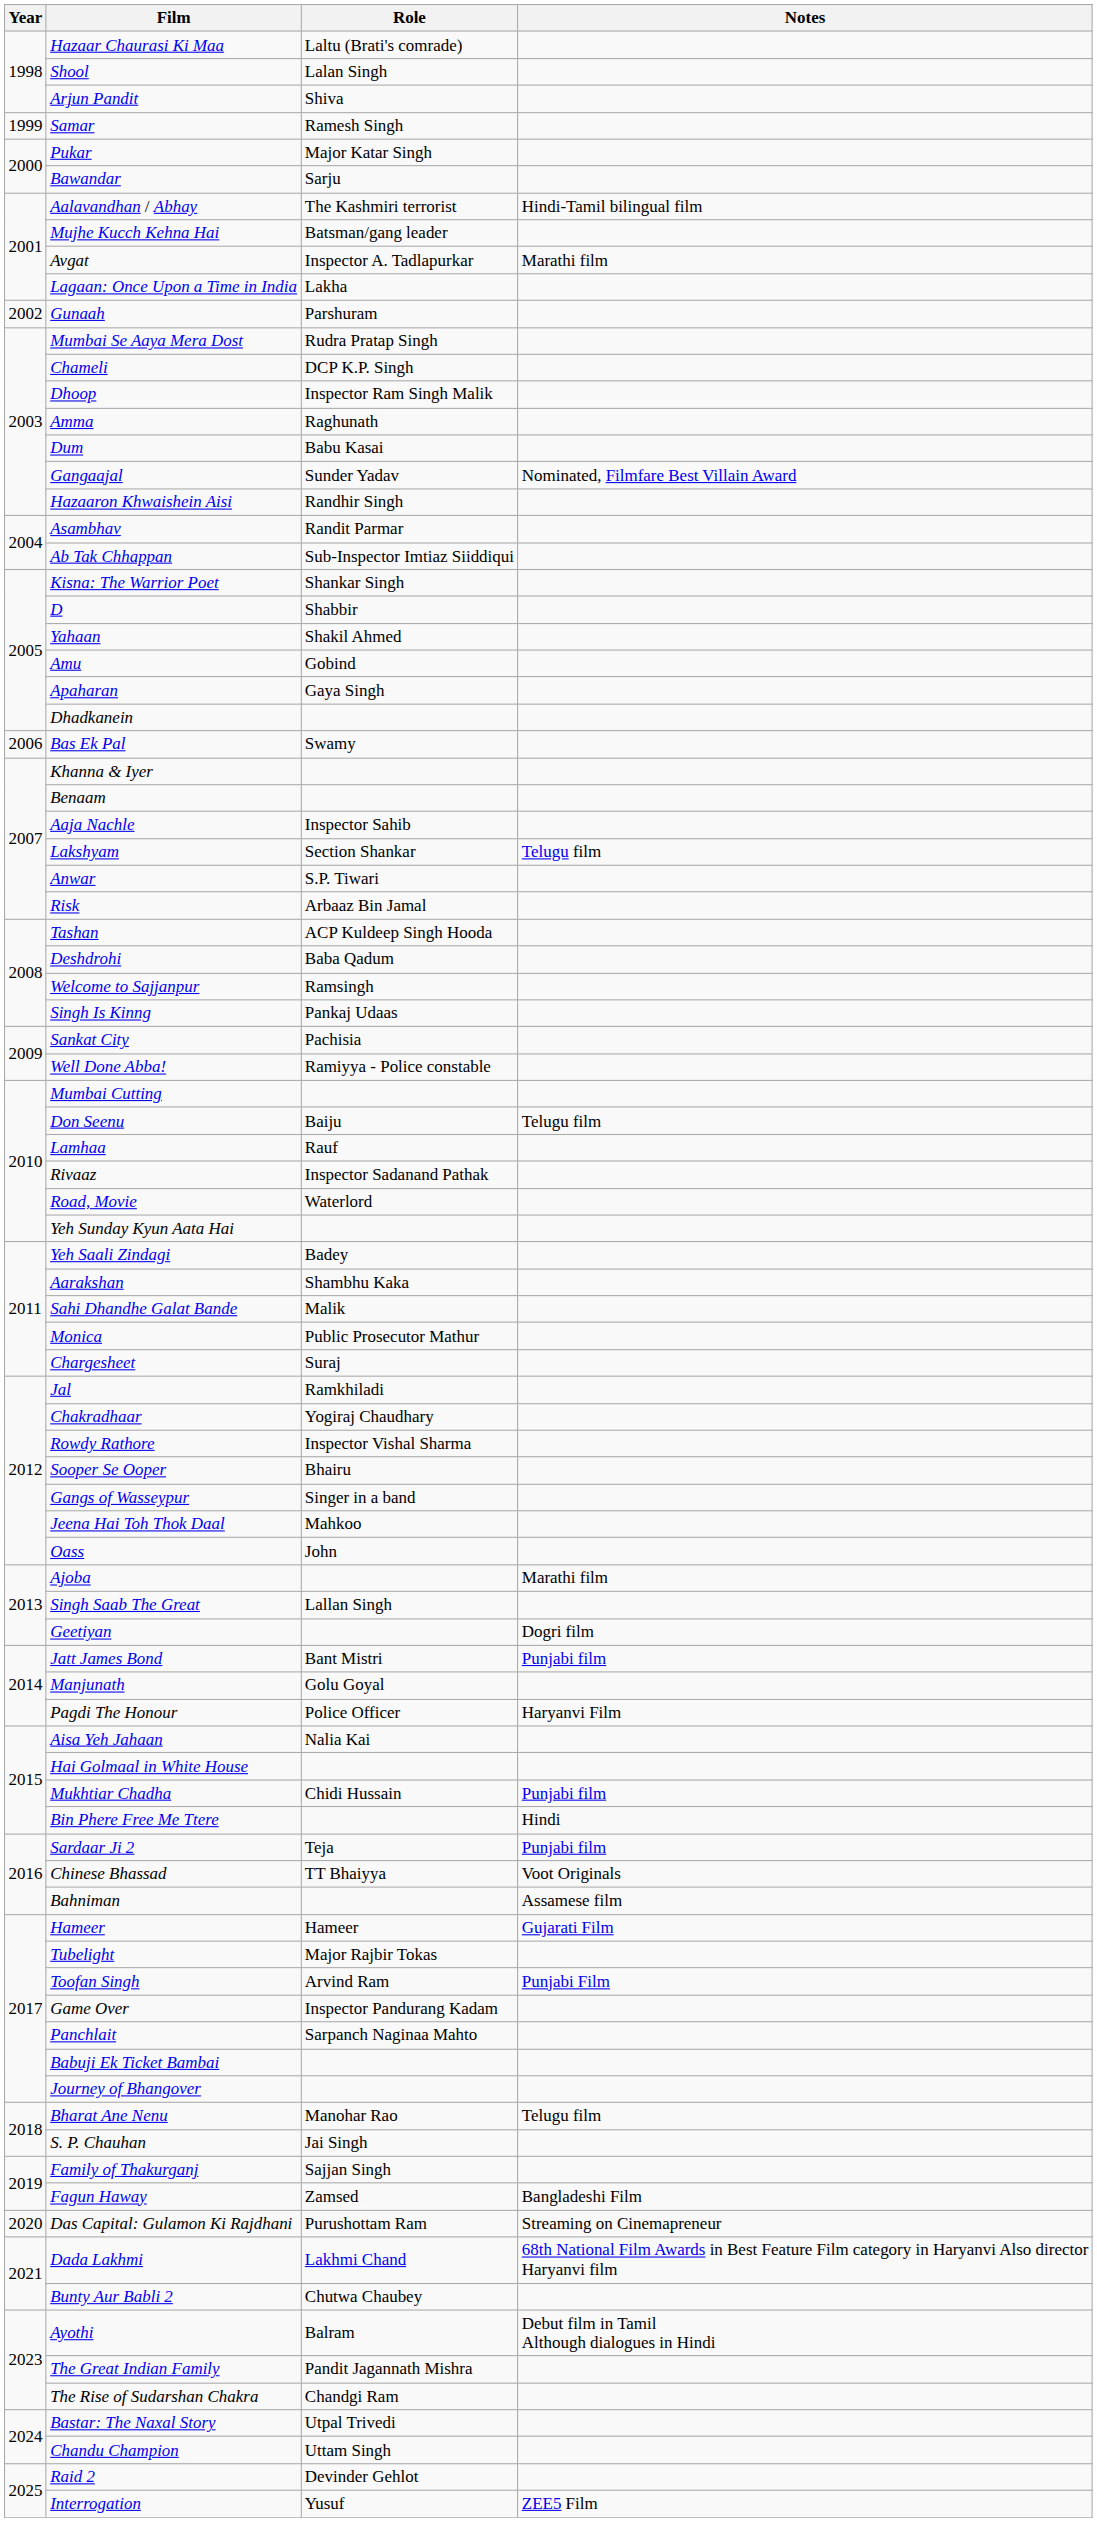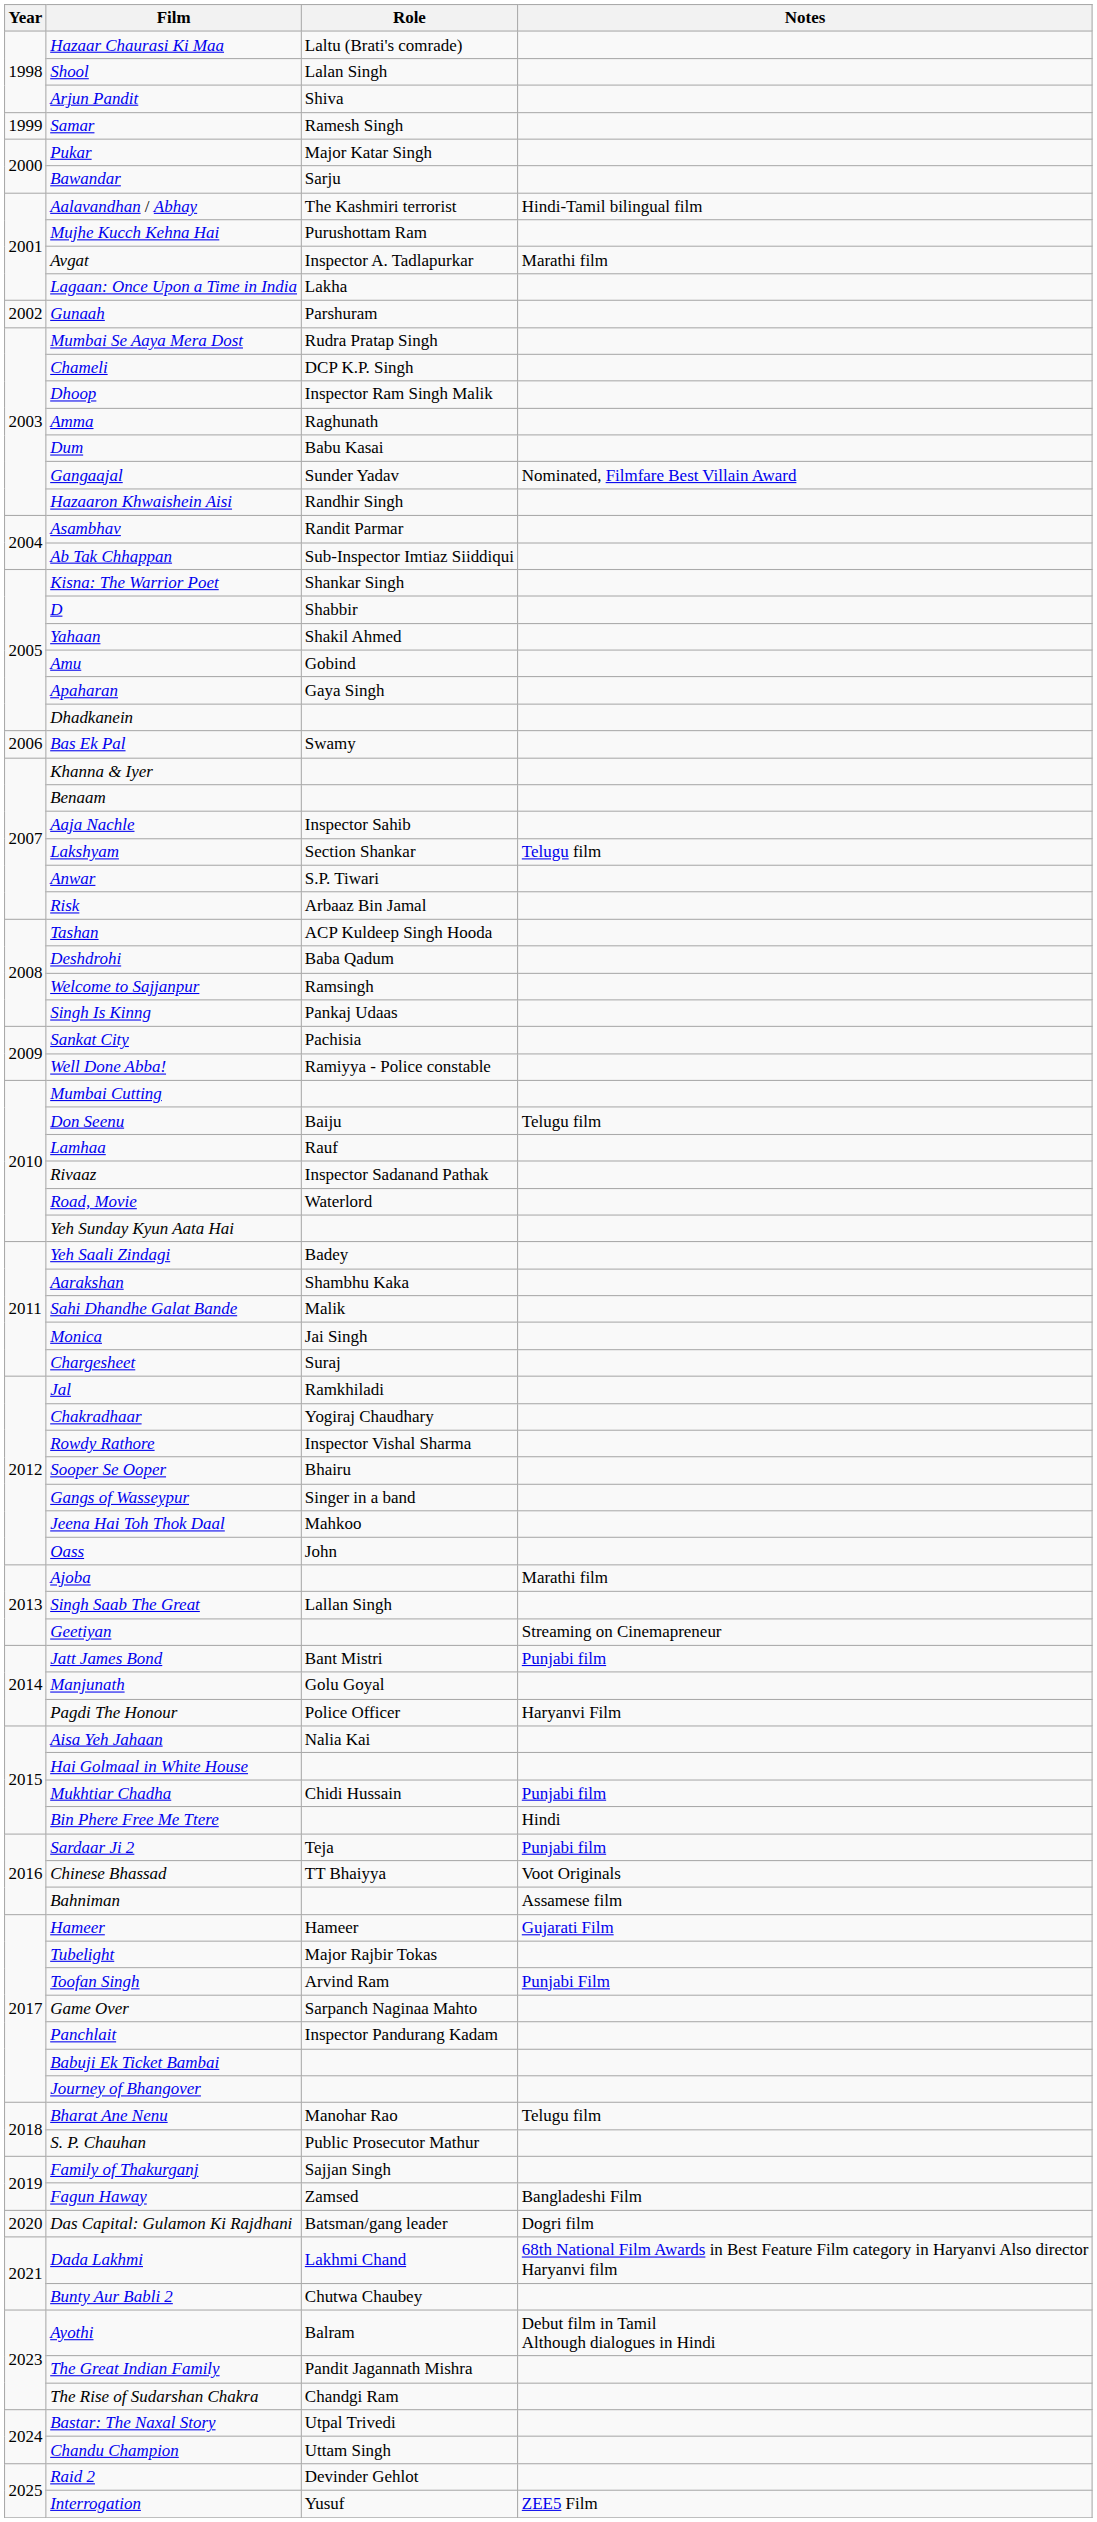(376, 233) Batsman/gang leader -> (366, 233) Purushottam Ram
(392, 1335) Public Prosecutor Mathur -> (336, 1335) Jai Singh
(558, 1631) Dogri film -> (622, 1631) Streaming on Cinemapreneur
(401, 2008) Inspector Pandurang Kadam -> (391, 2008) Sarpanch Naginaa Mahto
(391, 2035) Sarpanch Naginaa Mahto -> (401, 2035) Inspector Pandurang Kadam
(336, 2142) Jai Singh -> (392, 2142) Public Prosecutor Mathur
(366, 2223) Purushottam Ram -> (376, 2223) Batsman/gang leader
(622, 2223) Streaming on Cinemapreneur -> (558, 2223) Dogri film
